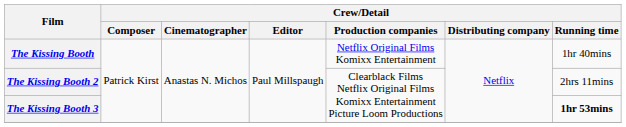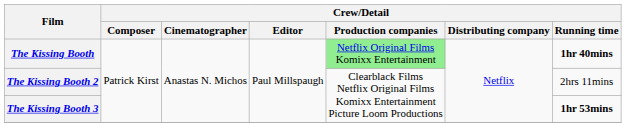(386, 53) no background -> (386, 53) lightgreen background
(587, 53) normal -> (587, 53) bold
